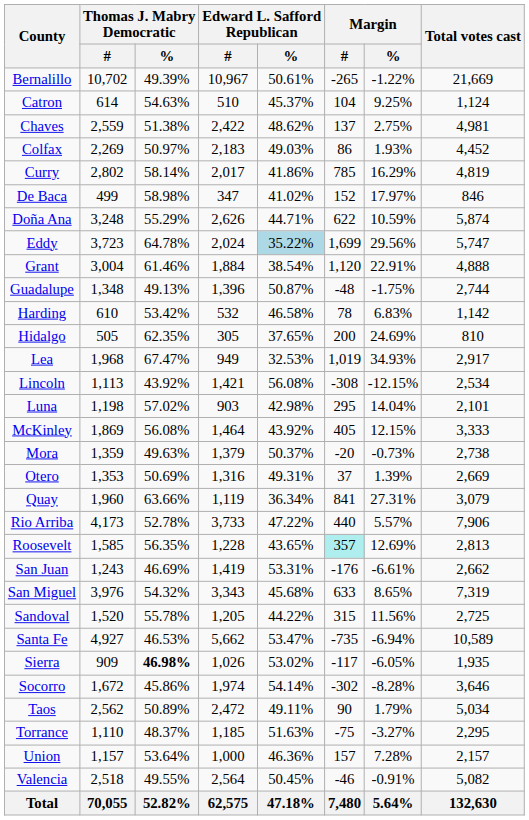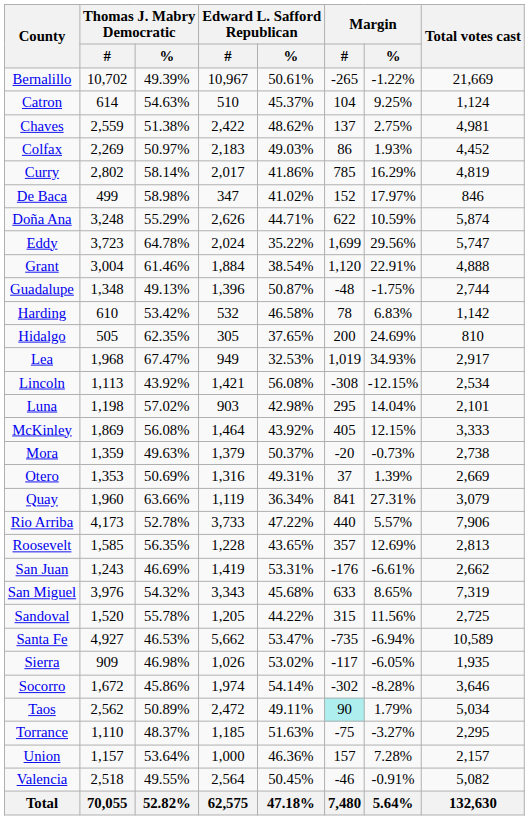(291, 242) lightblue background -> (291, 242) no background
(345, 546) paleturquoise background -> (345, 546) no background
(167, 663) bold -> (167, 663) normal
(345, 709) no background -> (345, 709) paleturquoise background
